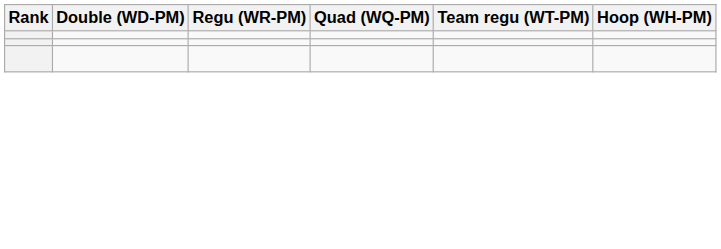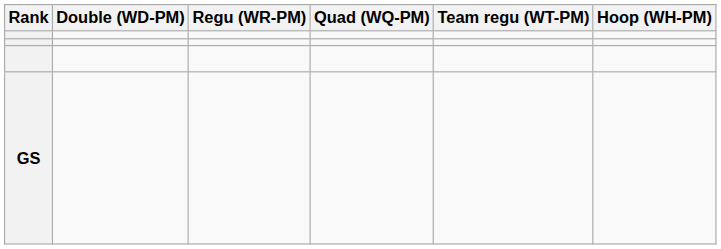+ row: (28, 158)
